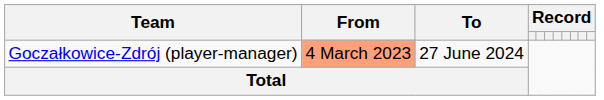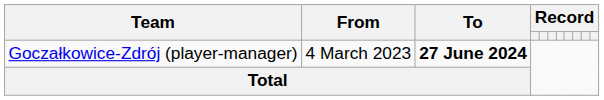(358, 53) lightsalmon background -> (358, 53) no background
(472, 53) normal -> (473, 53) bold
